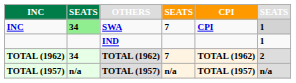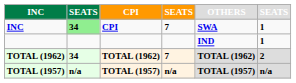columns swapped: (226, 12) <-> (131, 12)
(262, 27) lightgrey background -> (262, 27) no background
